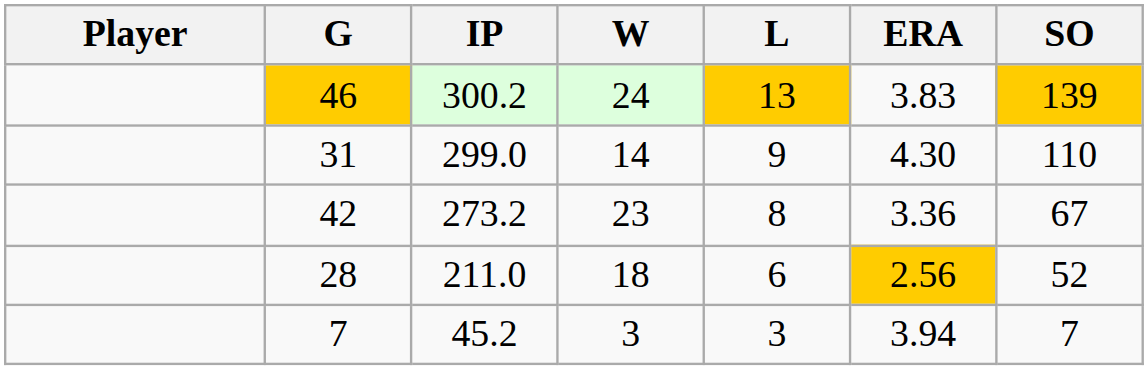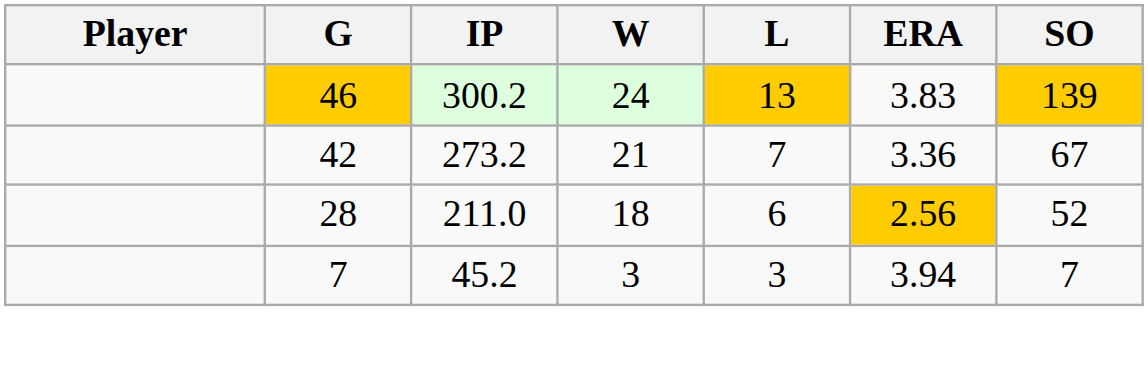- row: (338, 154)
(631, 214) 23 -> (631, 154) 21
(777, 214) 8 -> (777, 154) 7
